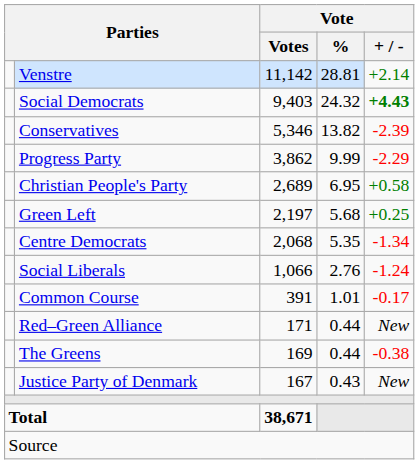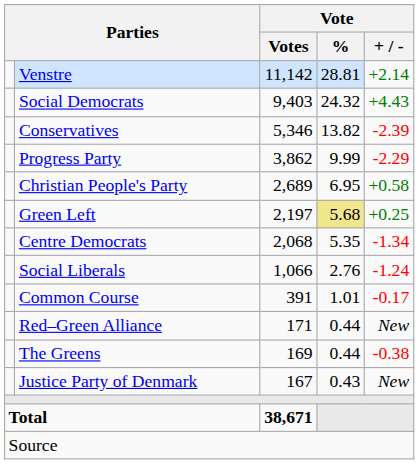(389, 102) bold -> (389, 102) normal
(345, 213) no background -> (345, 213) khaki background
